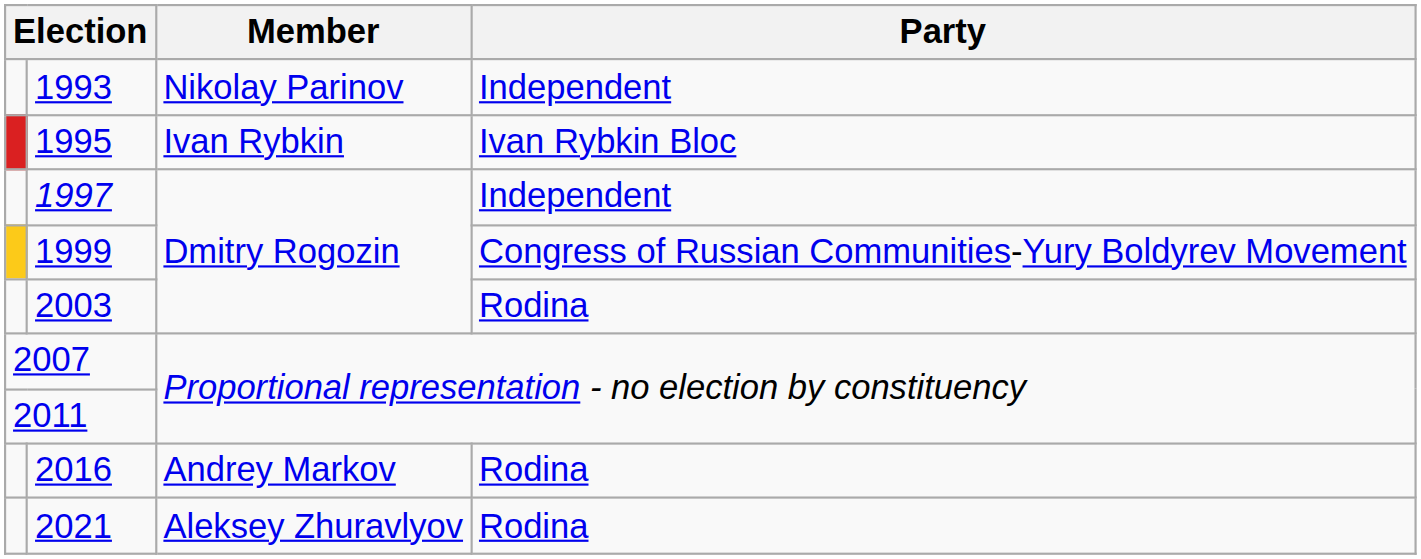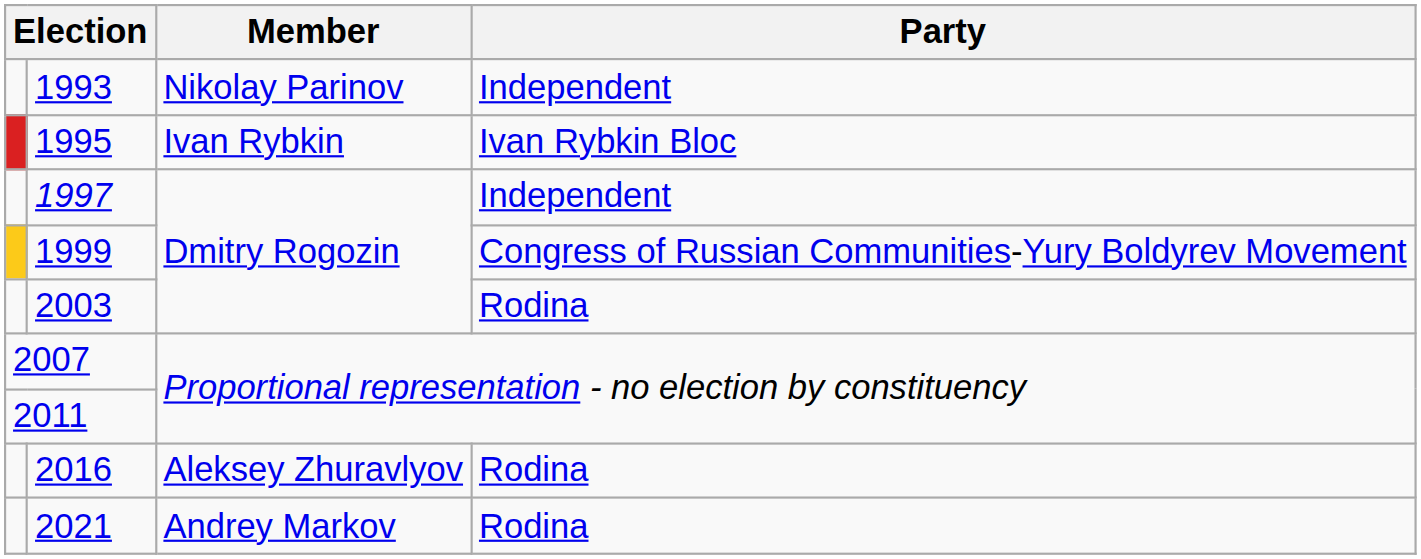(280, 470) Andrey Markov -> (313, 470) Aleksey Zhuravlyov
(313, 525) Aleksey Zhuravlyov -> (280, 525) Andrey Markov
